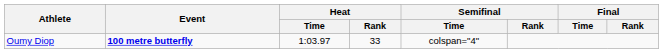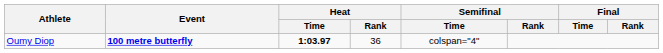(314, 41) normal -> (314, 41) bold
(375, 41) 33 -> (376, 41) 36
